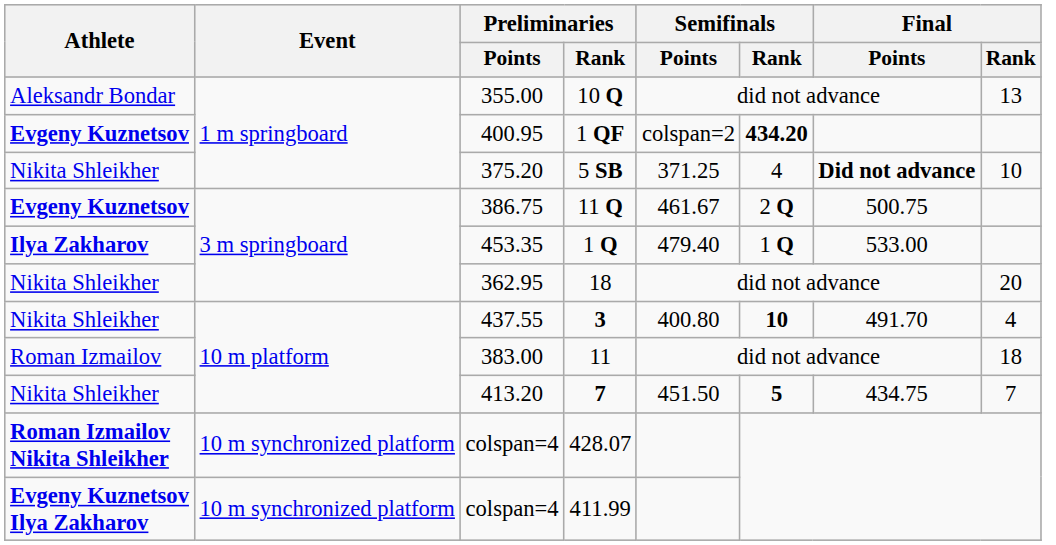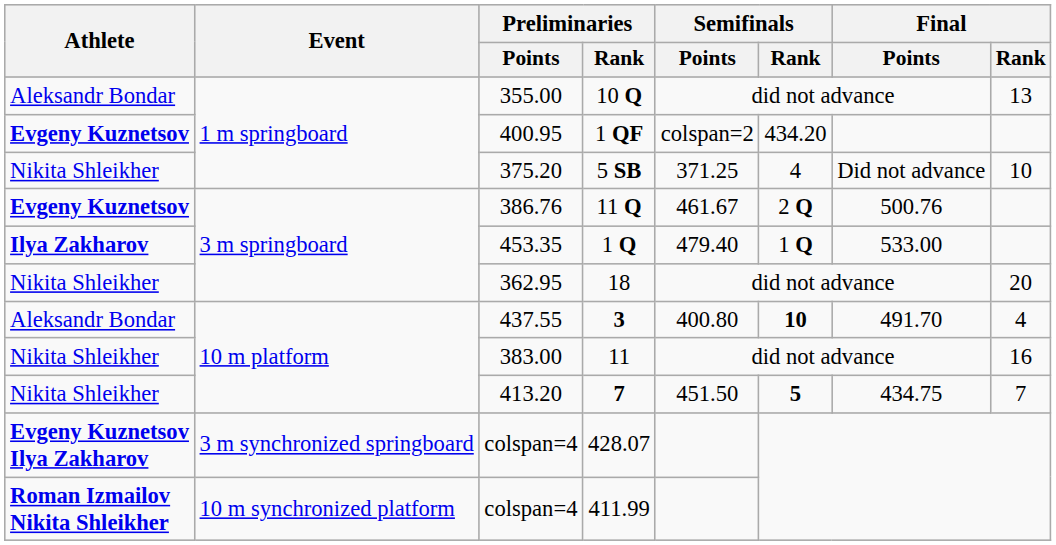(777, 133) bold -> (796, 133) normal
(897, 170) bold -> (911, 170) normal
(512, 207) 386.75 -> (531, 207) 386.76
(897, 207) 500.75 -> (911, 207) 500.76
(84, 319) Nikita Shleikher -> (93, 319) Aleksandr Bondar
(86, 357) Roman Izmailov -> (84, 357) Nikita Shleikher
(1011, 357) 18 -> (1021, 357) 16
(90, 445) Roman Izmailov Nikita Shleikher -> (100, 445) Evgeny Kuznetsov Ilya Zakharov
(327, 445) 10 m synchronized platform -> (337, 445) 3 m synchronized springboard
(100, 509) Evgeny Kuznetsov Ilya Zakharov -> (90, 509) Roman Izmailov Nikita Shleikher
